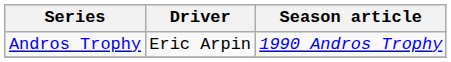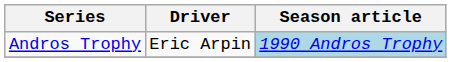(351, 44) no background -> (351, 44) lightblue background
